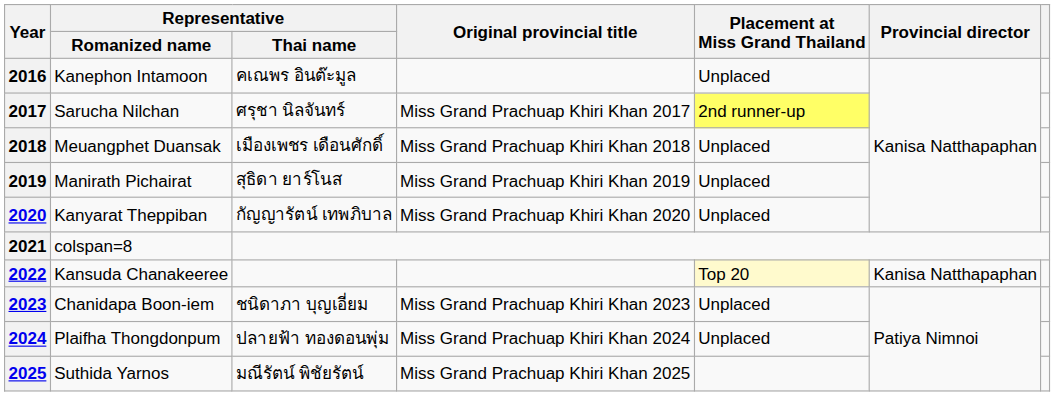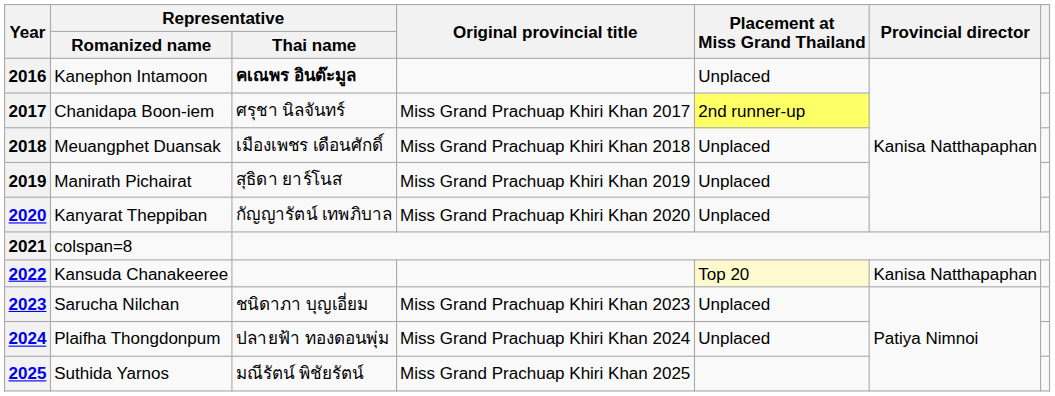(296, 75) normal -> (296, 75) bold
(117, 111) Sarucha Nilchan -> (134, 111) Chanidapa Boon-iem
(134, 304) Chanidapa Boon-iem -> (117, 304) Sarucha Nilchan
